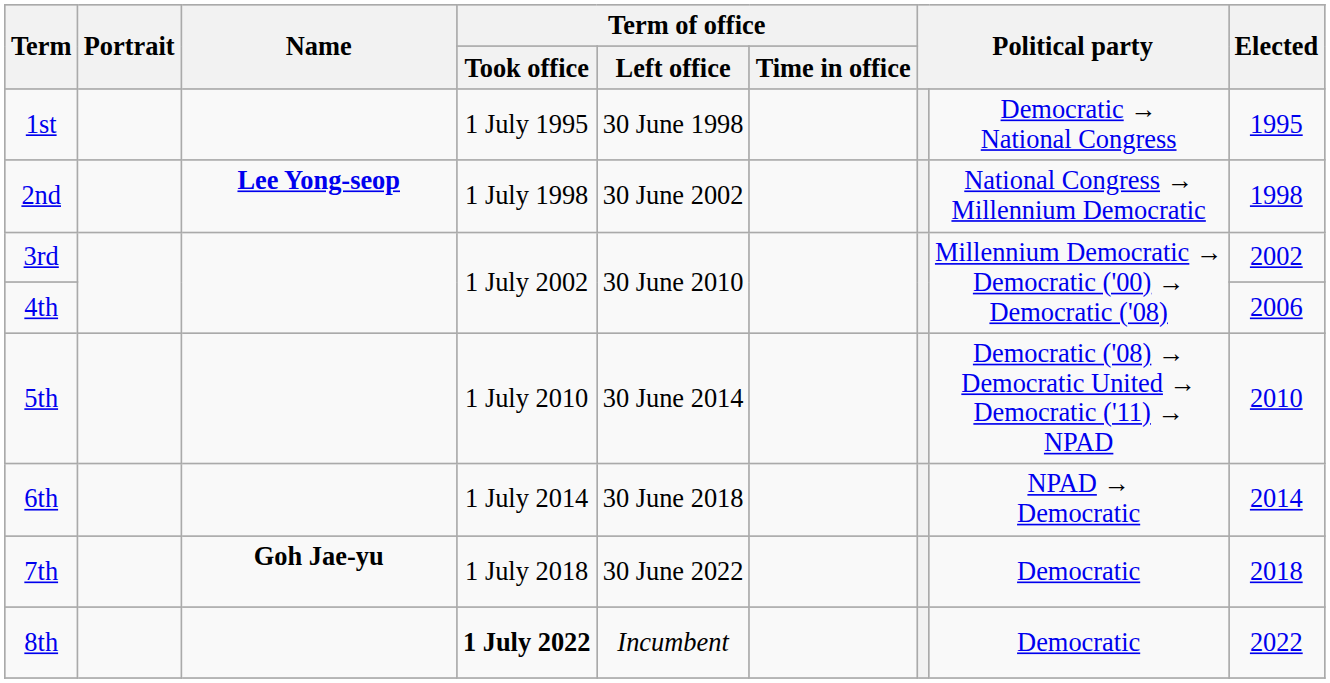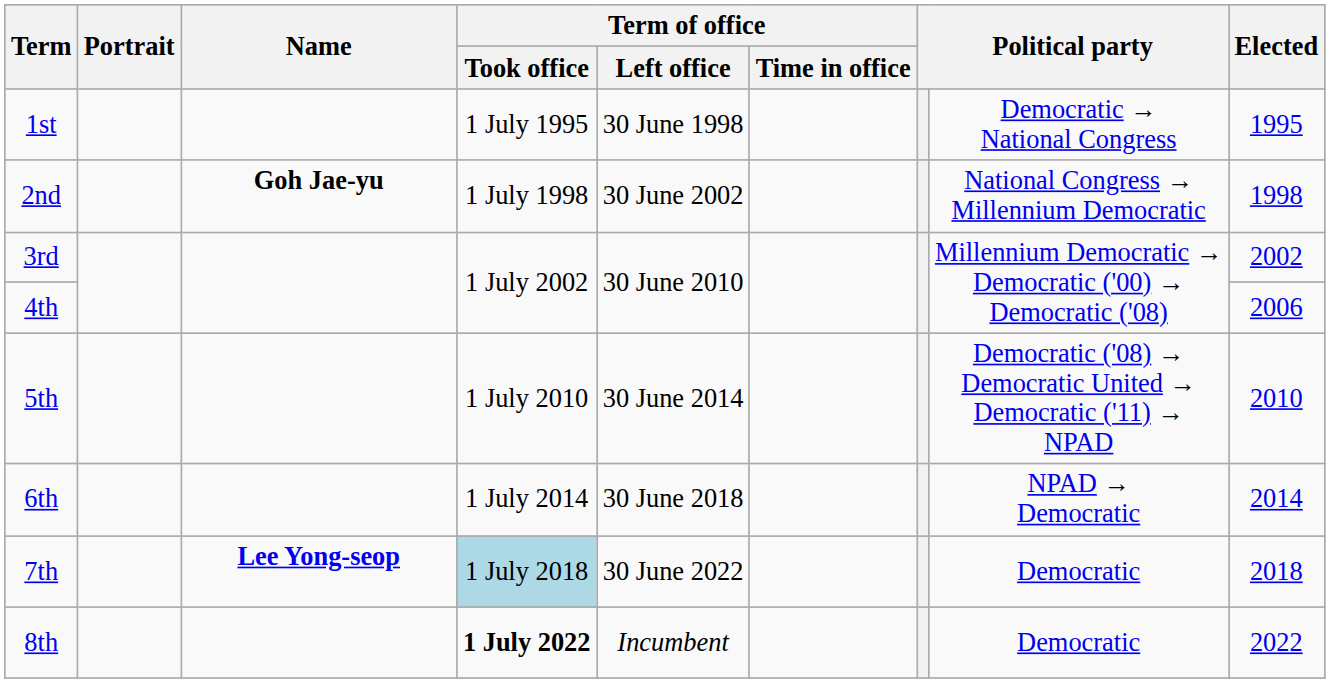(319, 180) Lee Yong-seop -> (319, 180) Goh Jae-yu
(319, 556) Goh Jae-yu -> (319, 556) Lee Yong-seop
(527, 570) no background -> (527, 570) lightblue background
